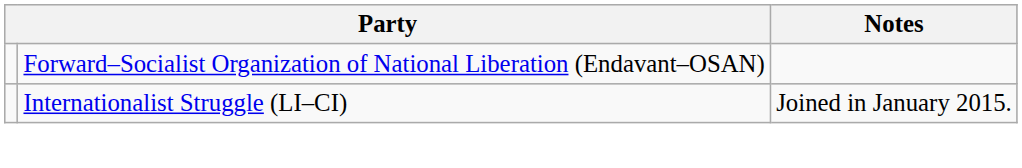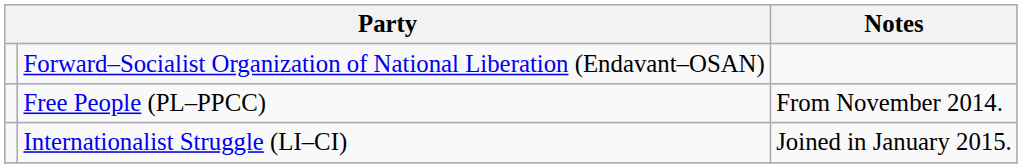+ row: (145, 102)
